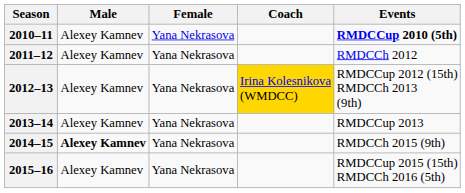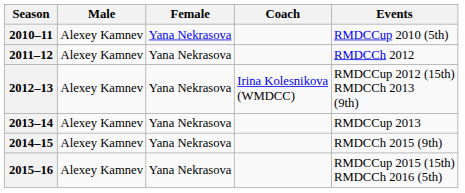(397, 34) bold -> (391, 34) normal
(286, 88) gold background -> (283, 88) no background
(103, 143) bold -> (102, 143) normal
